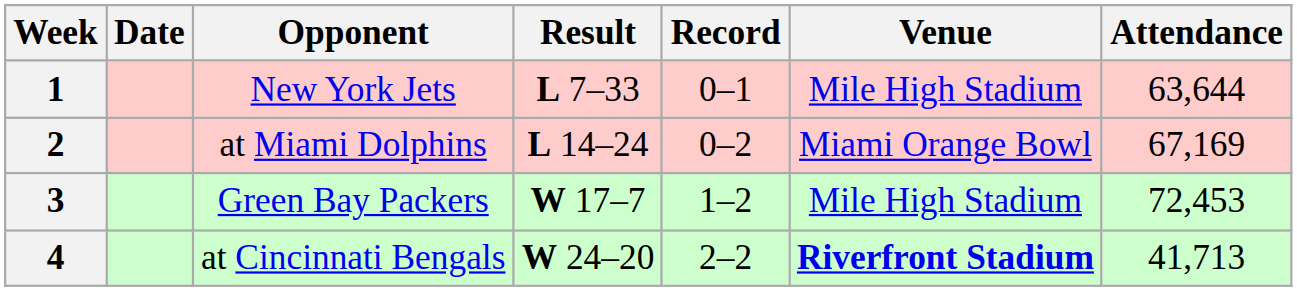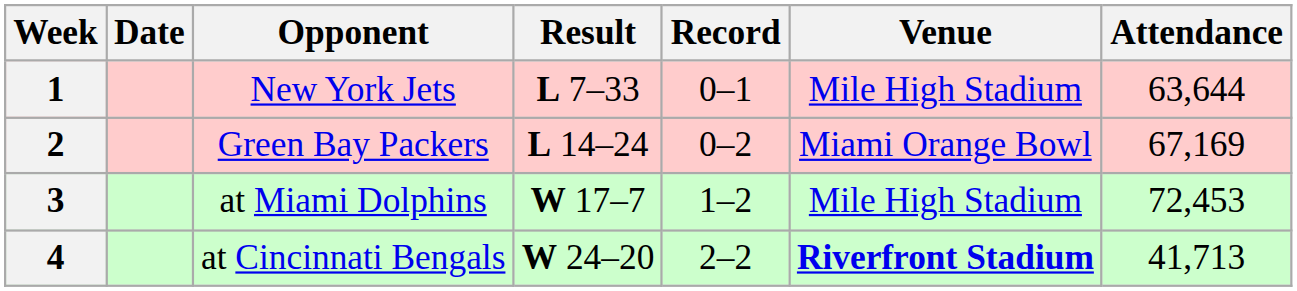(353, 144) at Miami Dolphins -> (353, 144) Green Bay Packers
(353, 200) Green Bay Packers -> (353, 200) at Miami Dolphins
